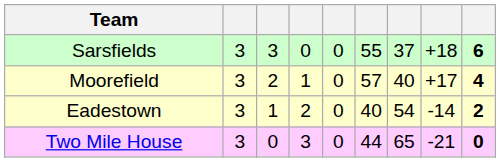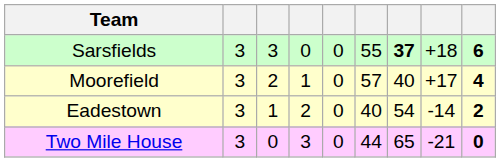(404, 50) normal -> (404, 50) bold
